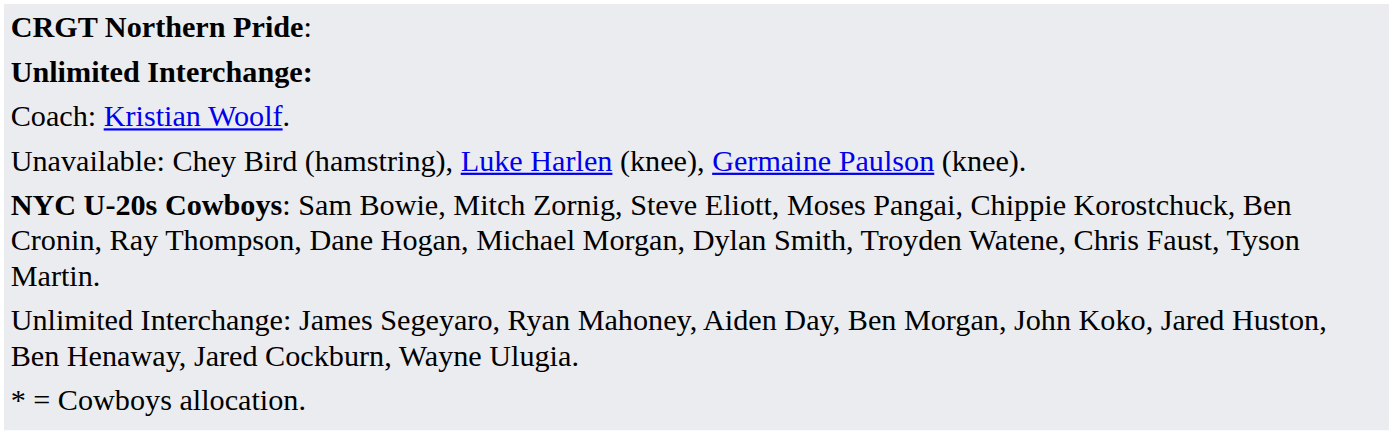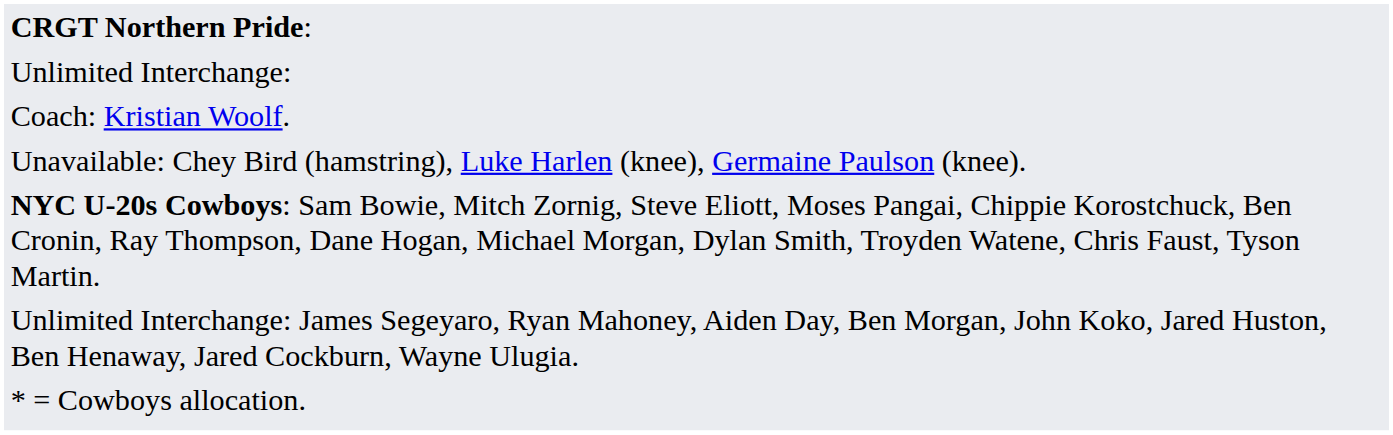(162, 72) bold -> (151, 72) normal
